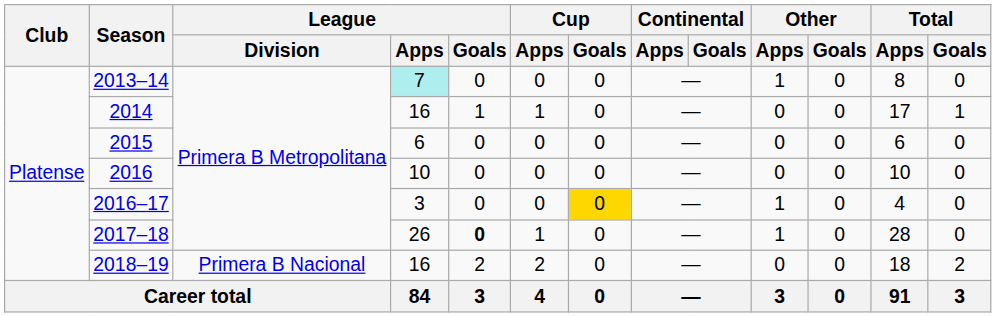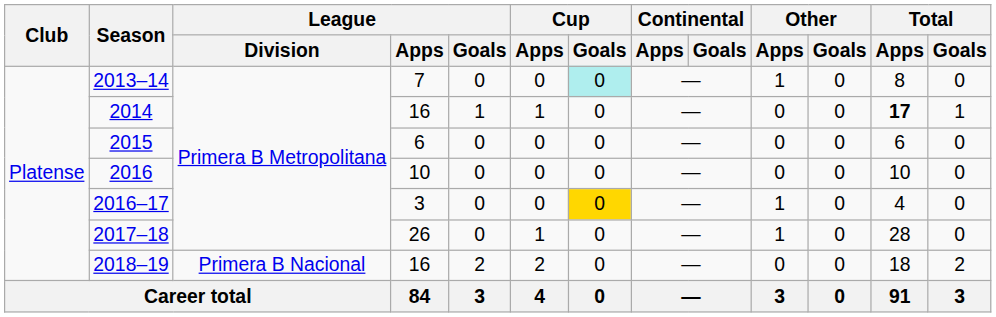(420, 81) paleturquoise background -> (420, 81) no background
(600, 81) no background -> (600, 81) paleturquoise background
(900, 111) normal -> (900, 111) bold
(480, 234) bold -> (480, 234) normal
